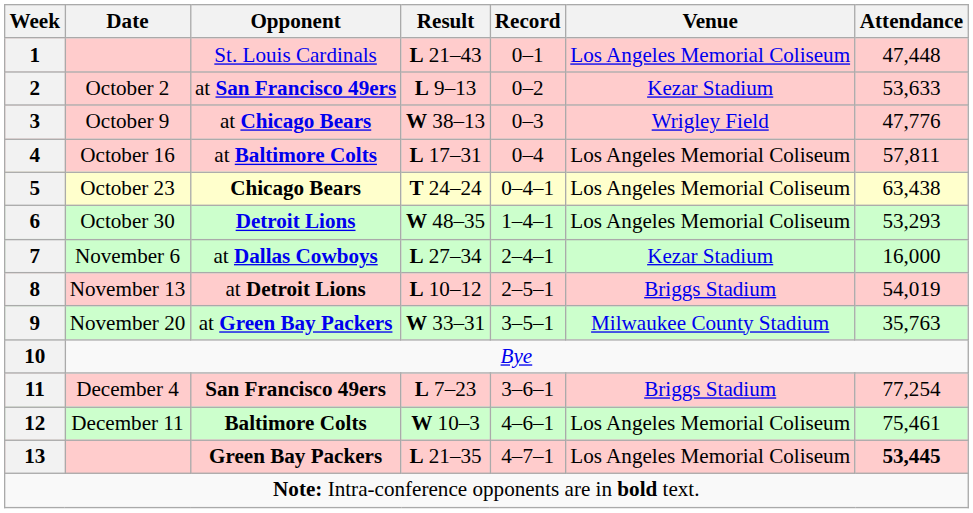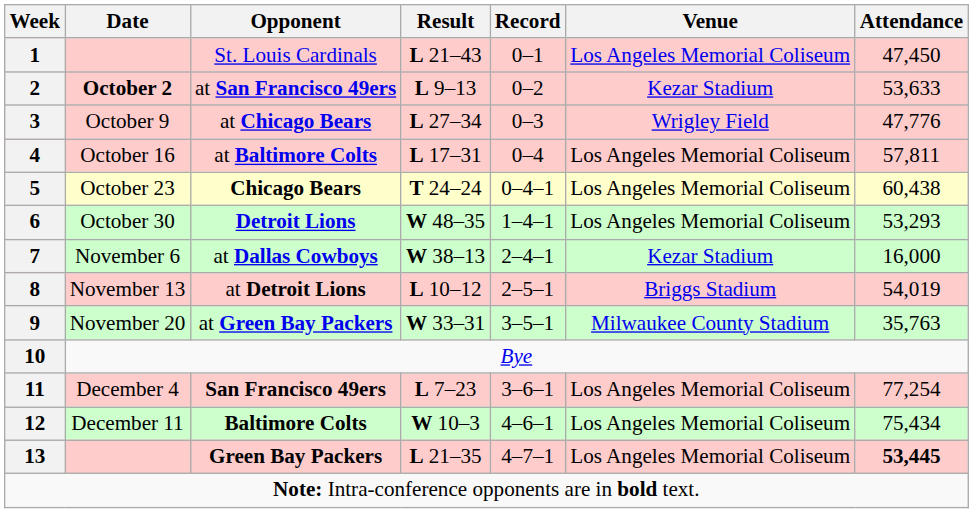(911, 54) 47,448 -> (911, 54) 47,450
(127, 88) normal -> (127, 88) bold
(446, 121) W 38–13 -> (446, 121) L 27–34
(911, 188) 63,438 -> (911, 188) 60,438
(446, 255) L 27–34 -> (446, 255) W 38–13
(710, 389) Briggs Stadium -> (710, 389) Los Angeles Memorial Coliseum
(911, 423) 75,461 -> (911, 423) 75,434
